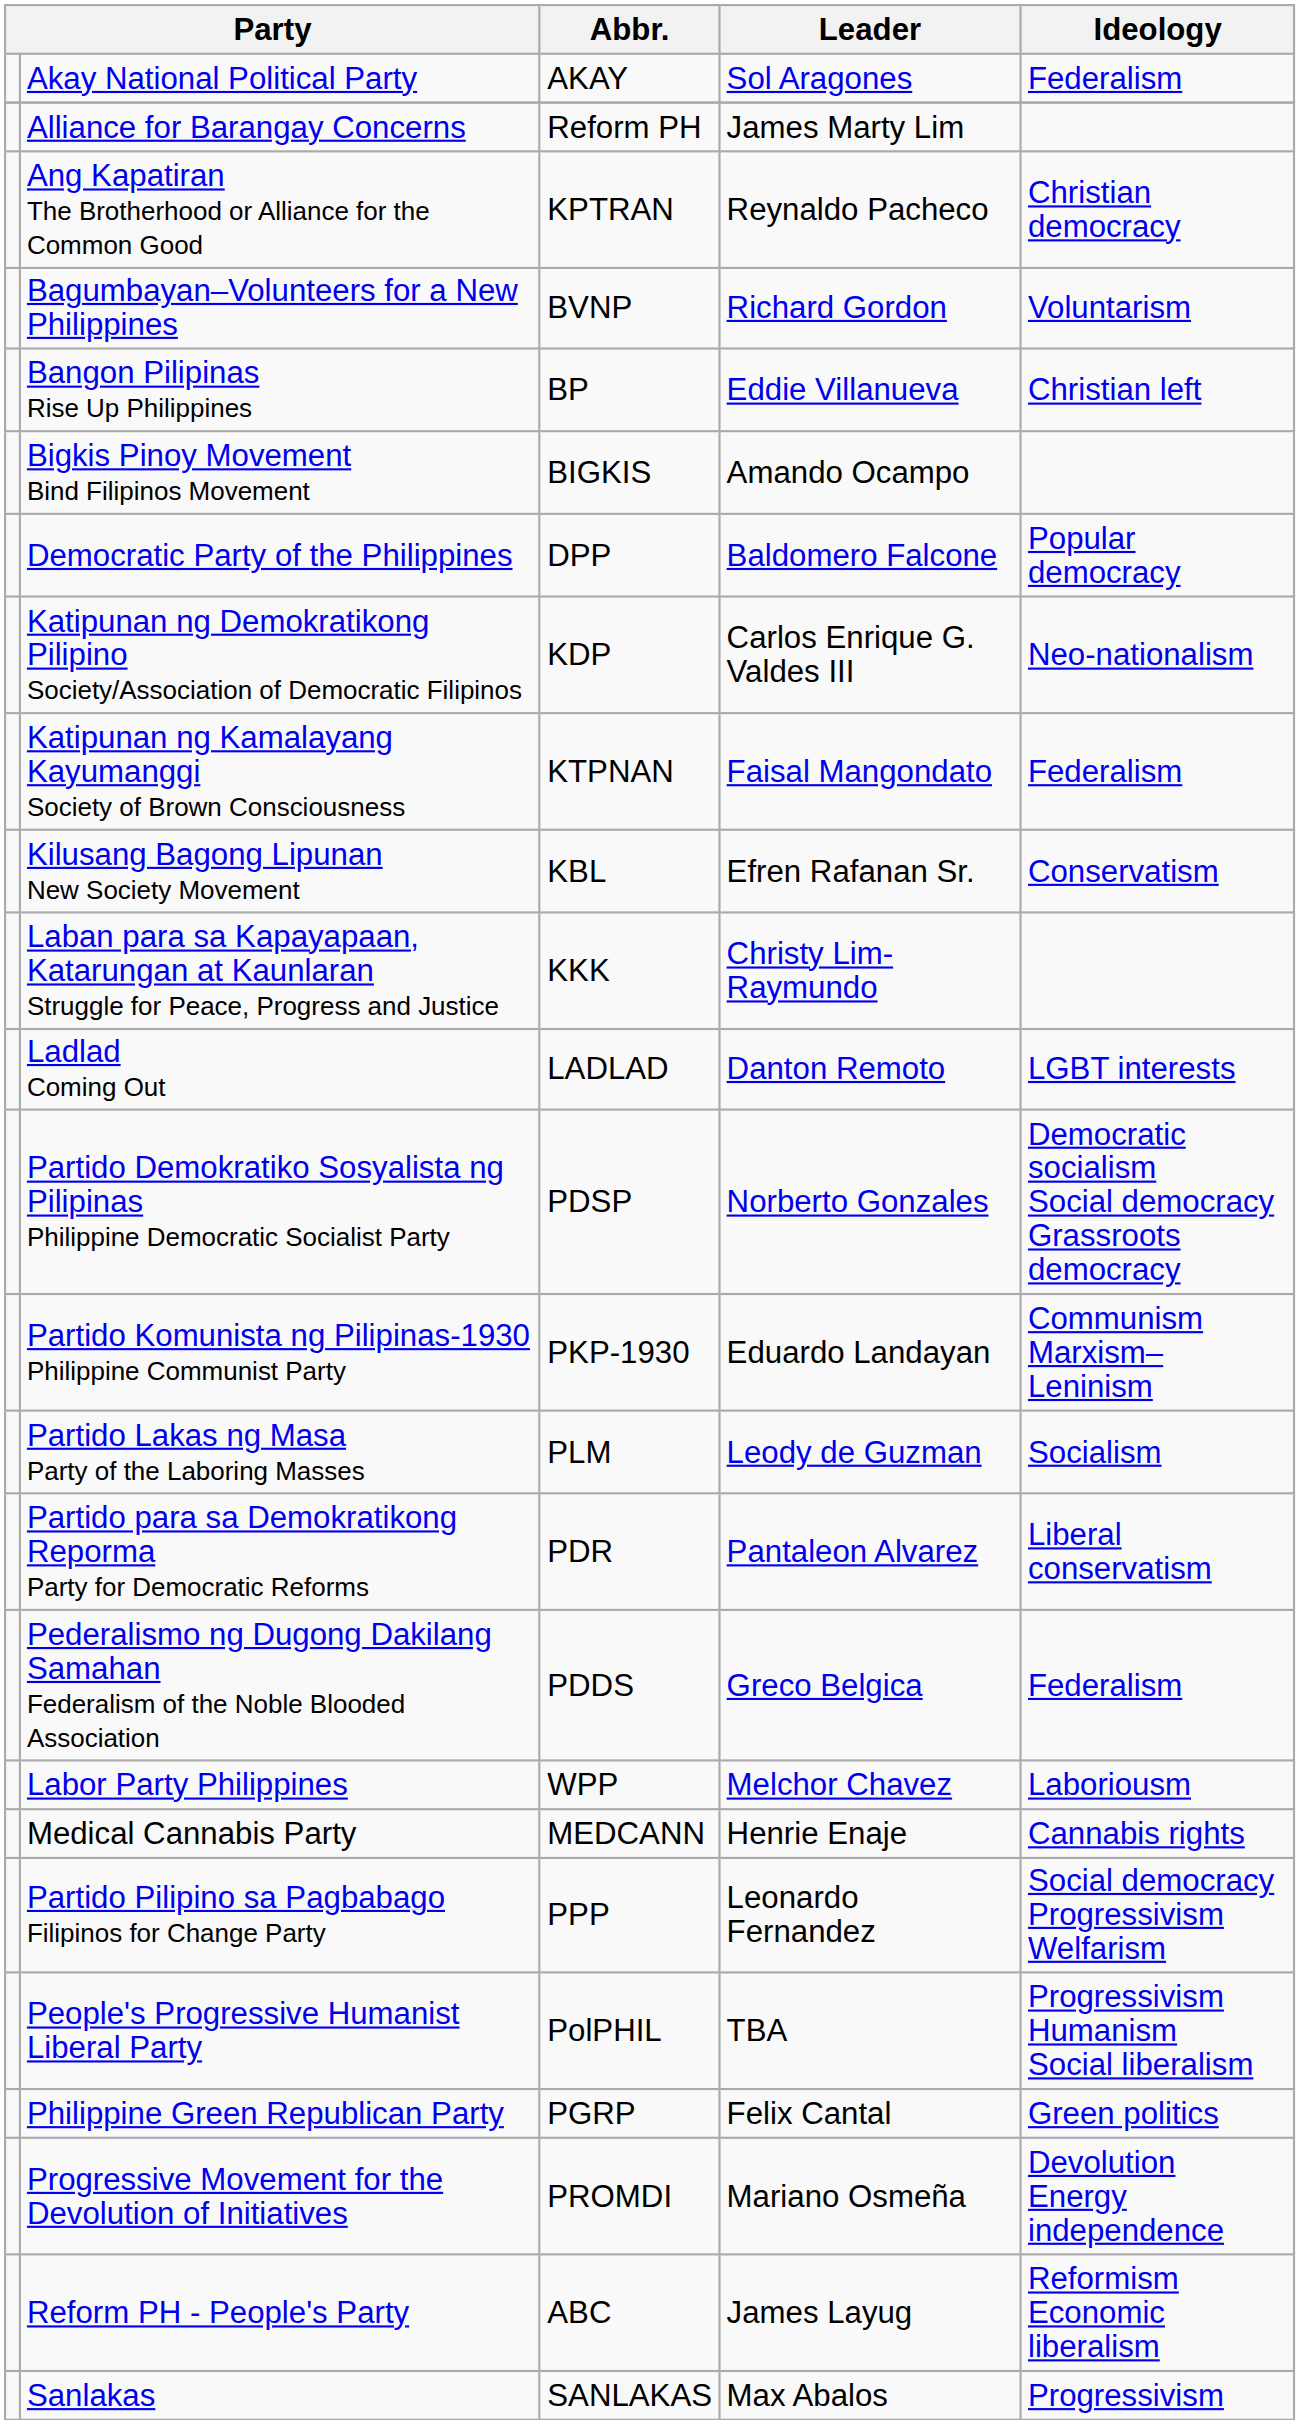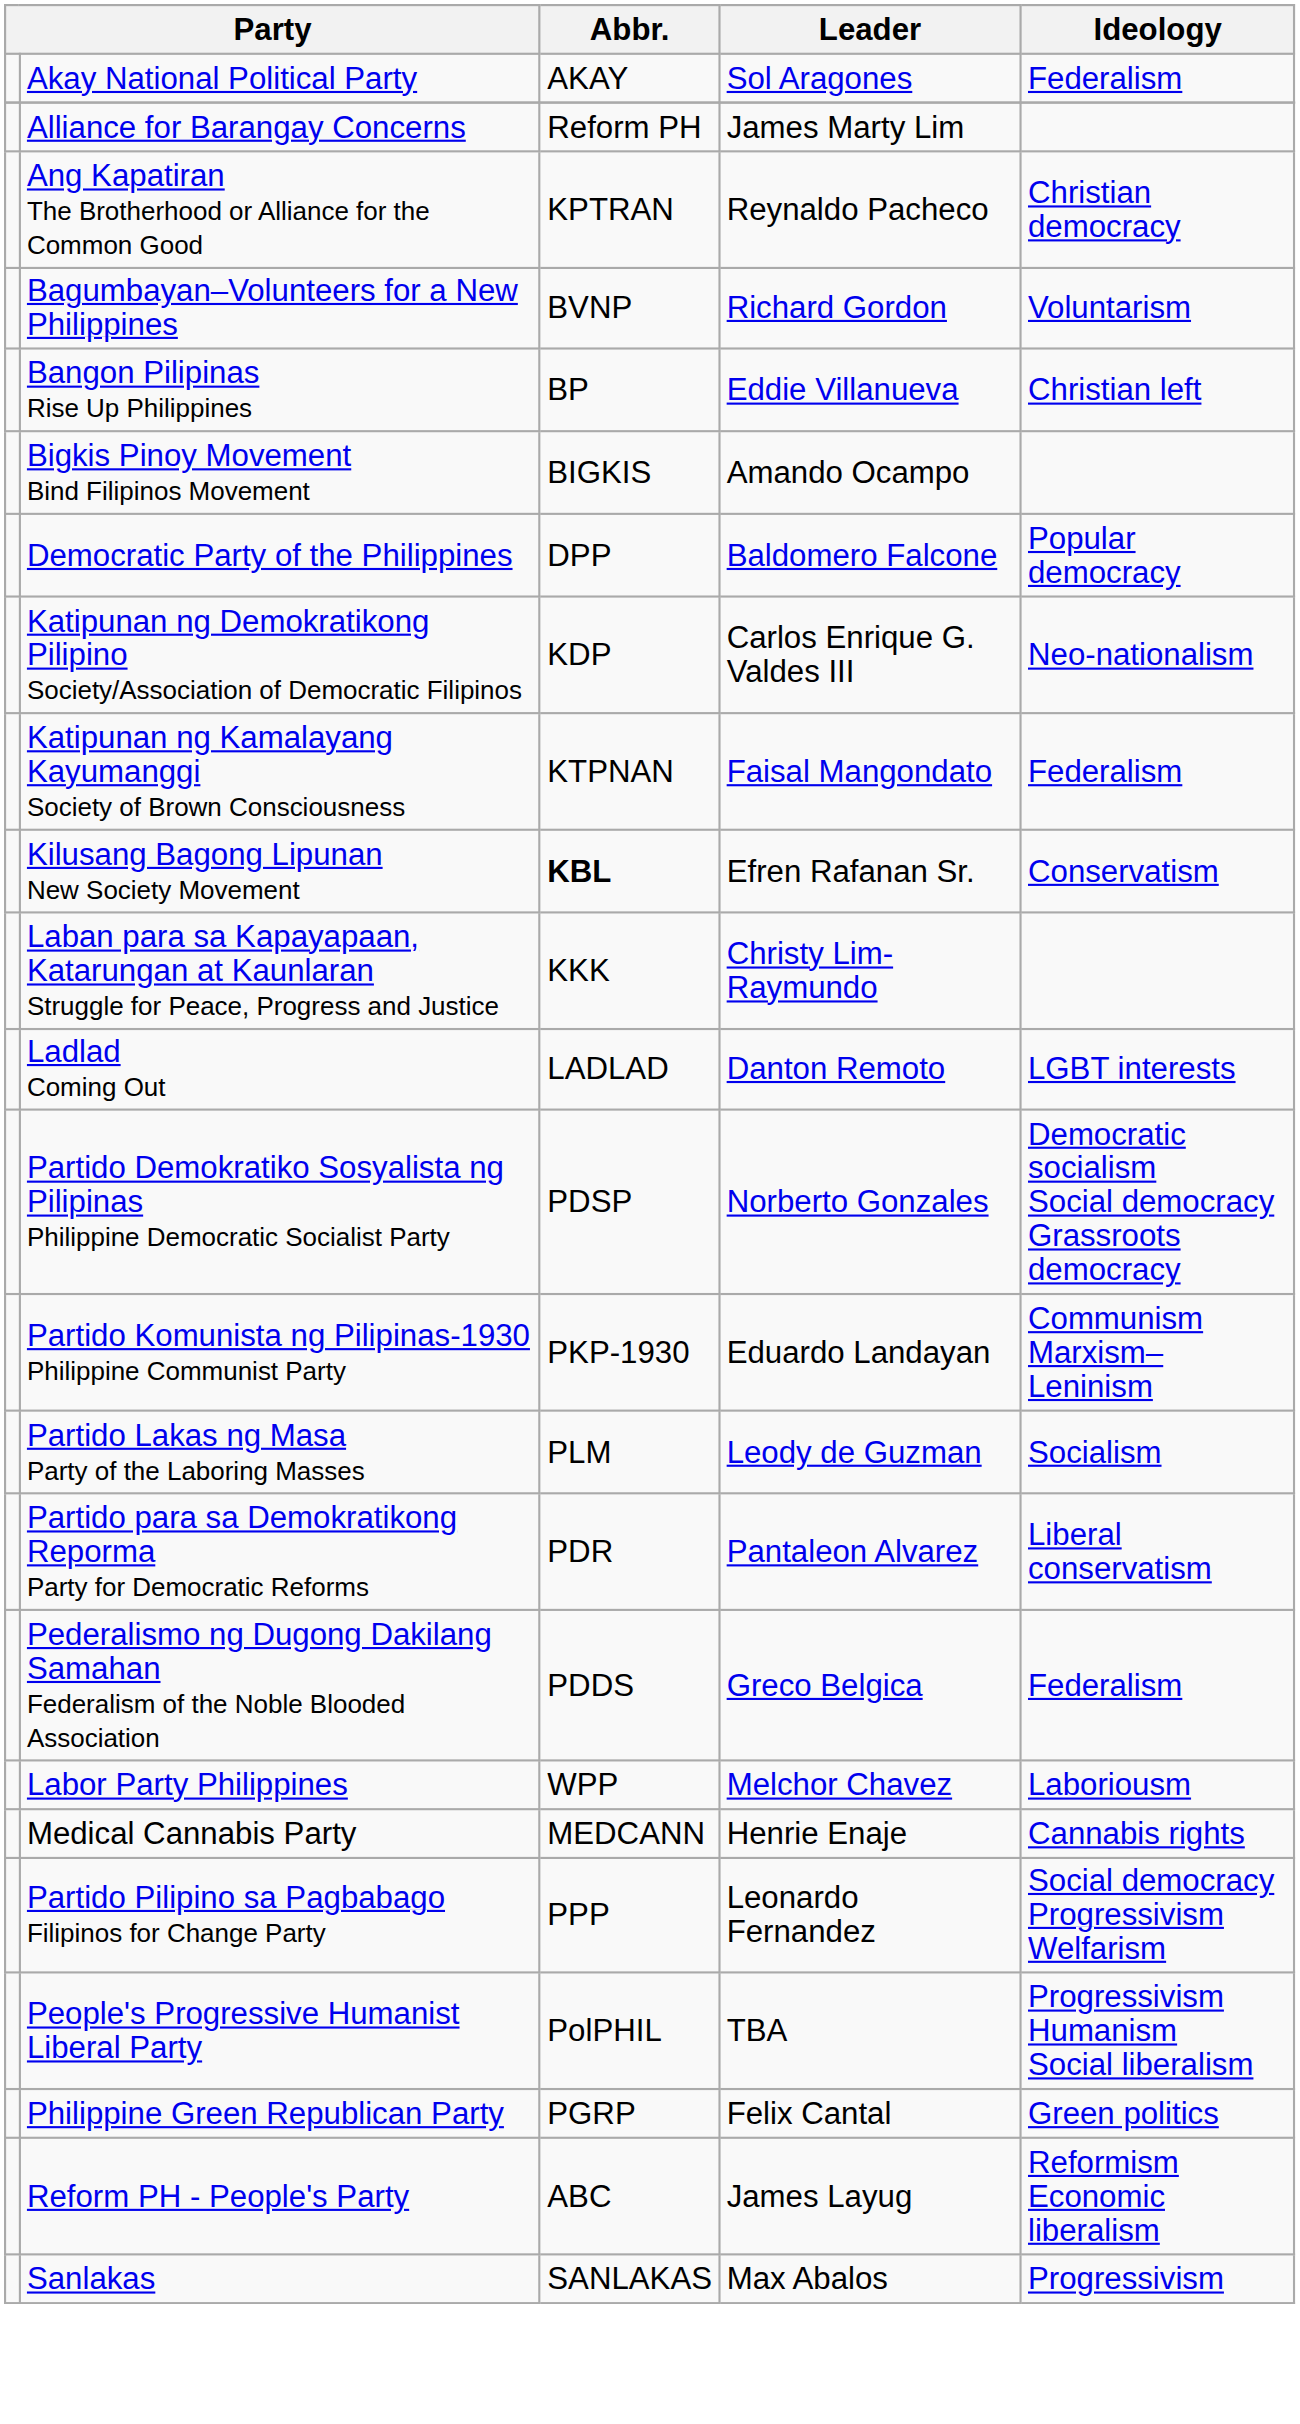(577, 870) normal -> (579, 870) bold
- row: (235, 2196)
